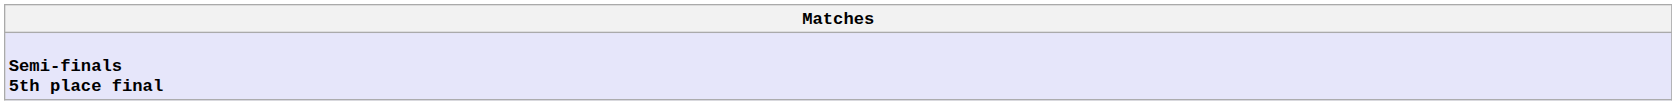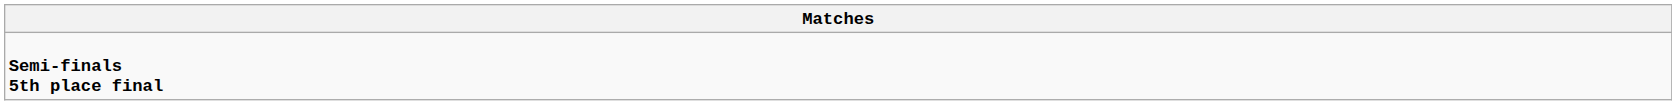(86, 76) lavender background -> (86, 76) no background
